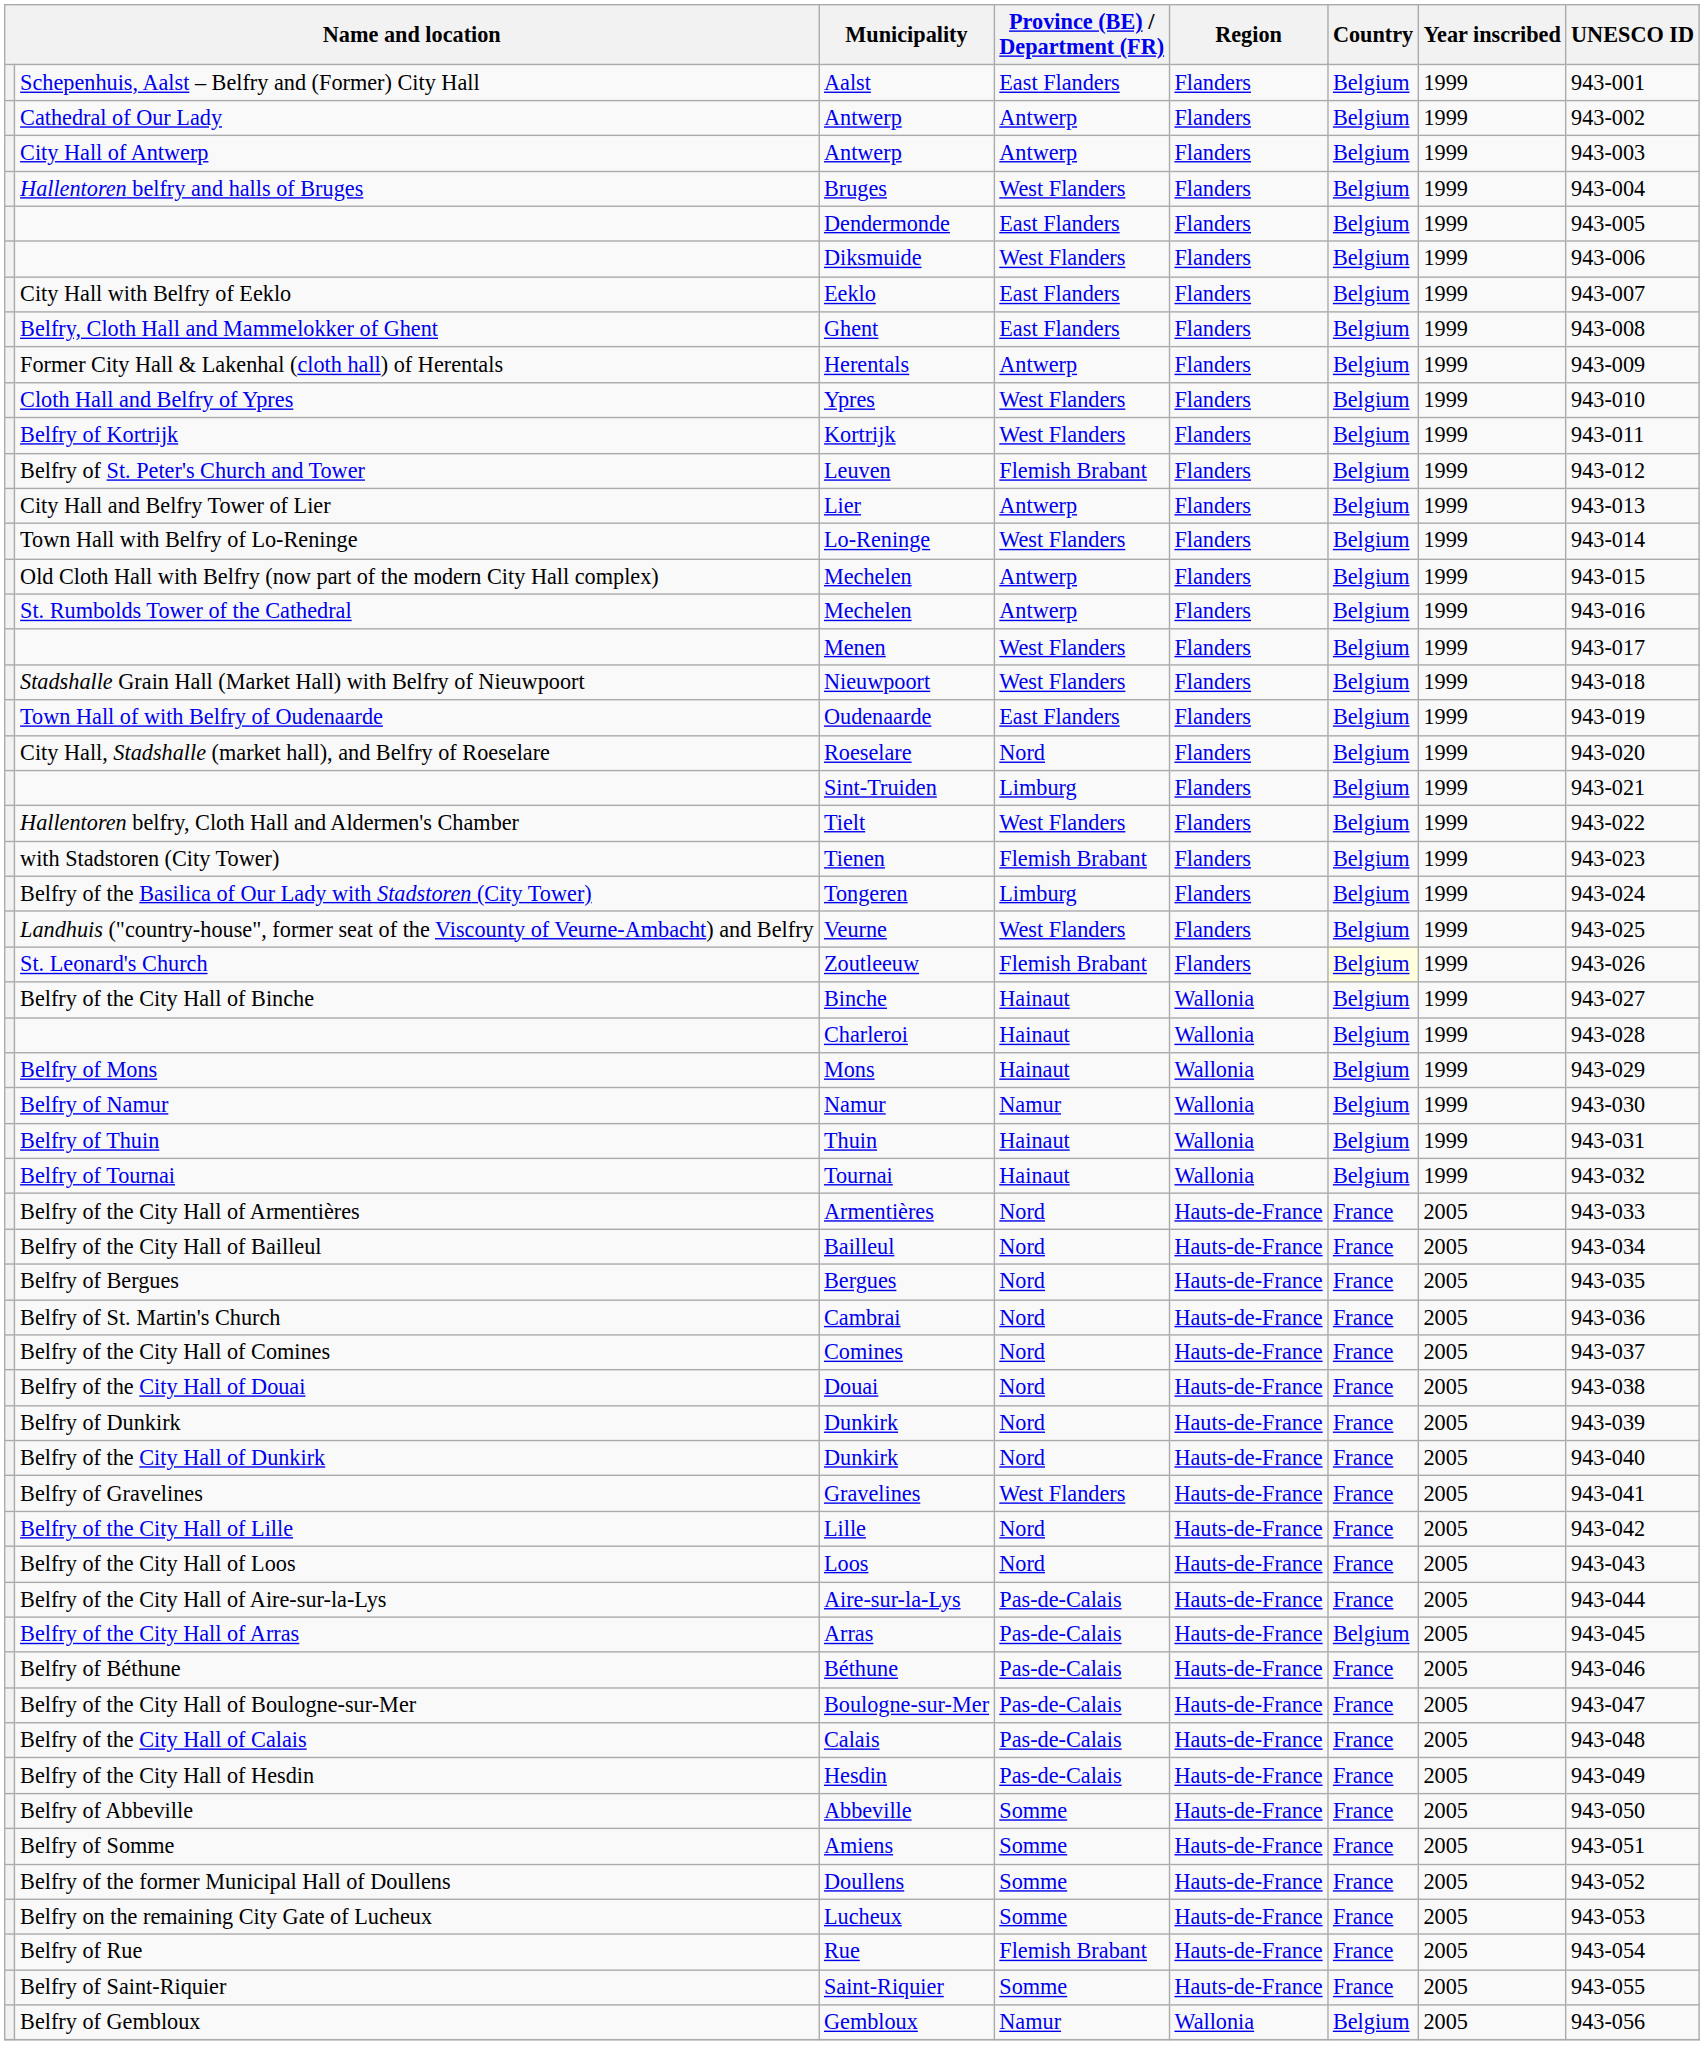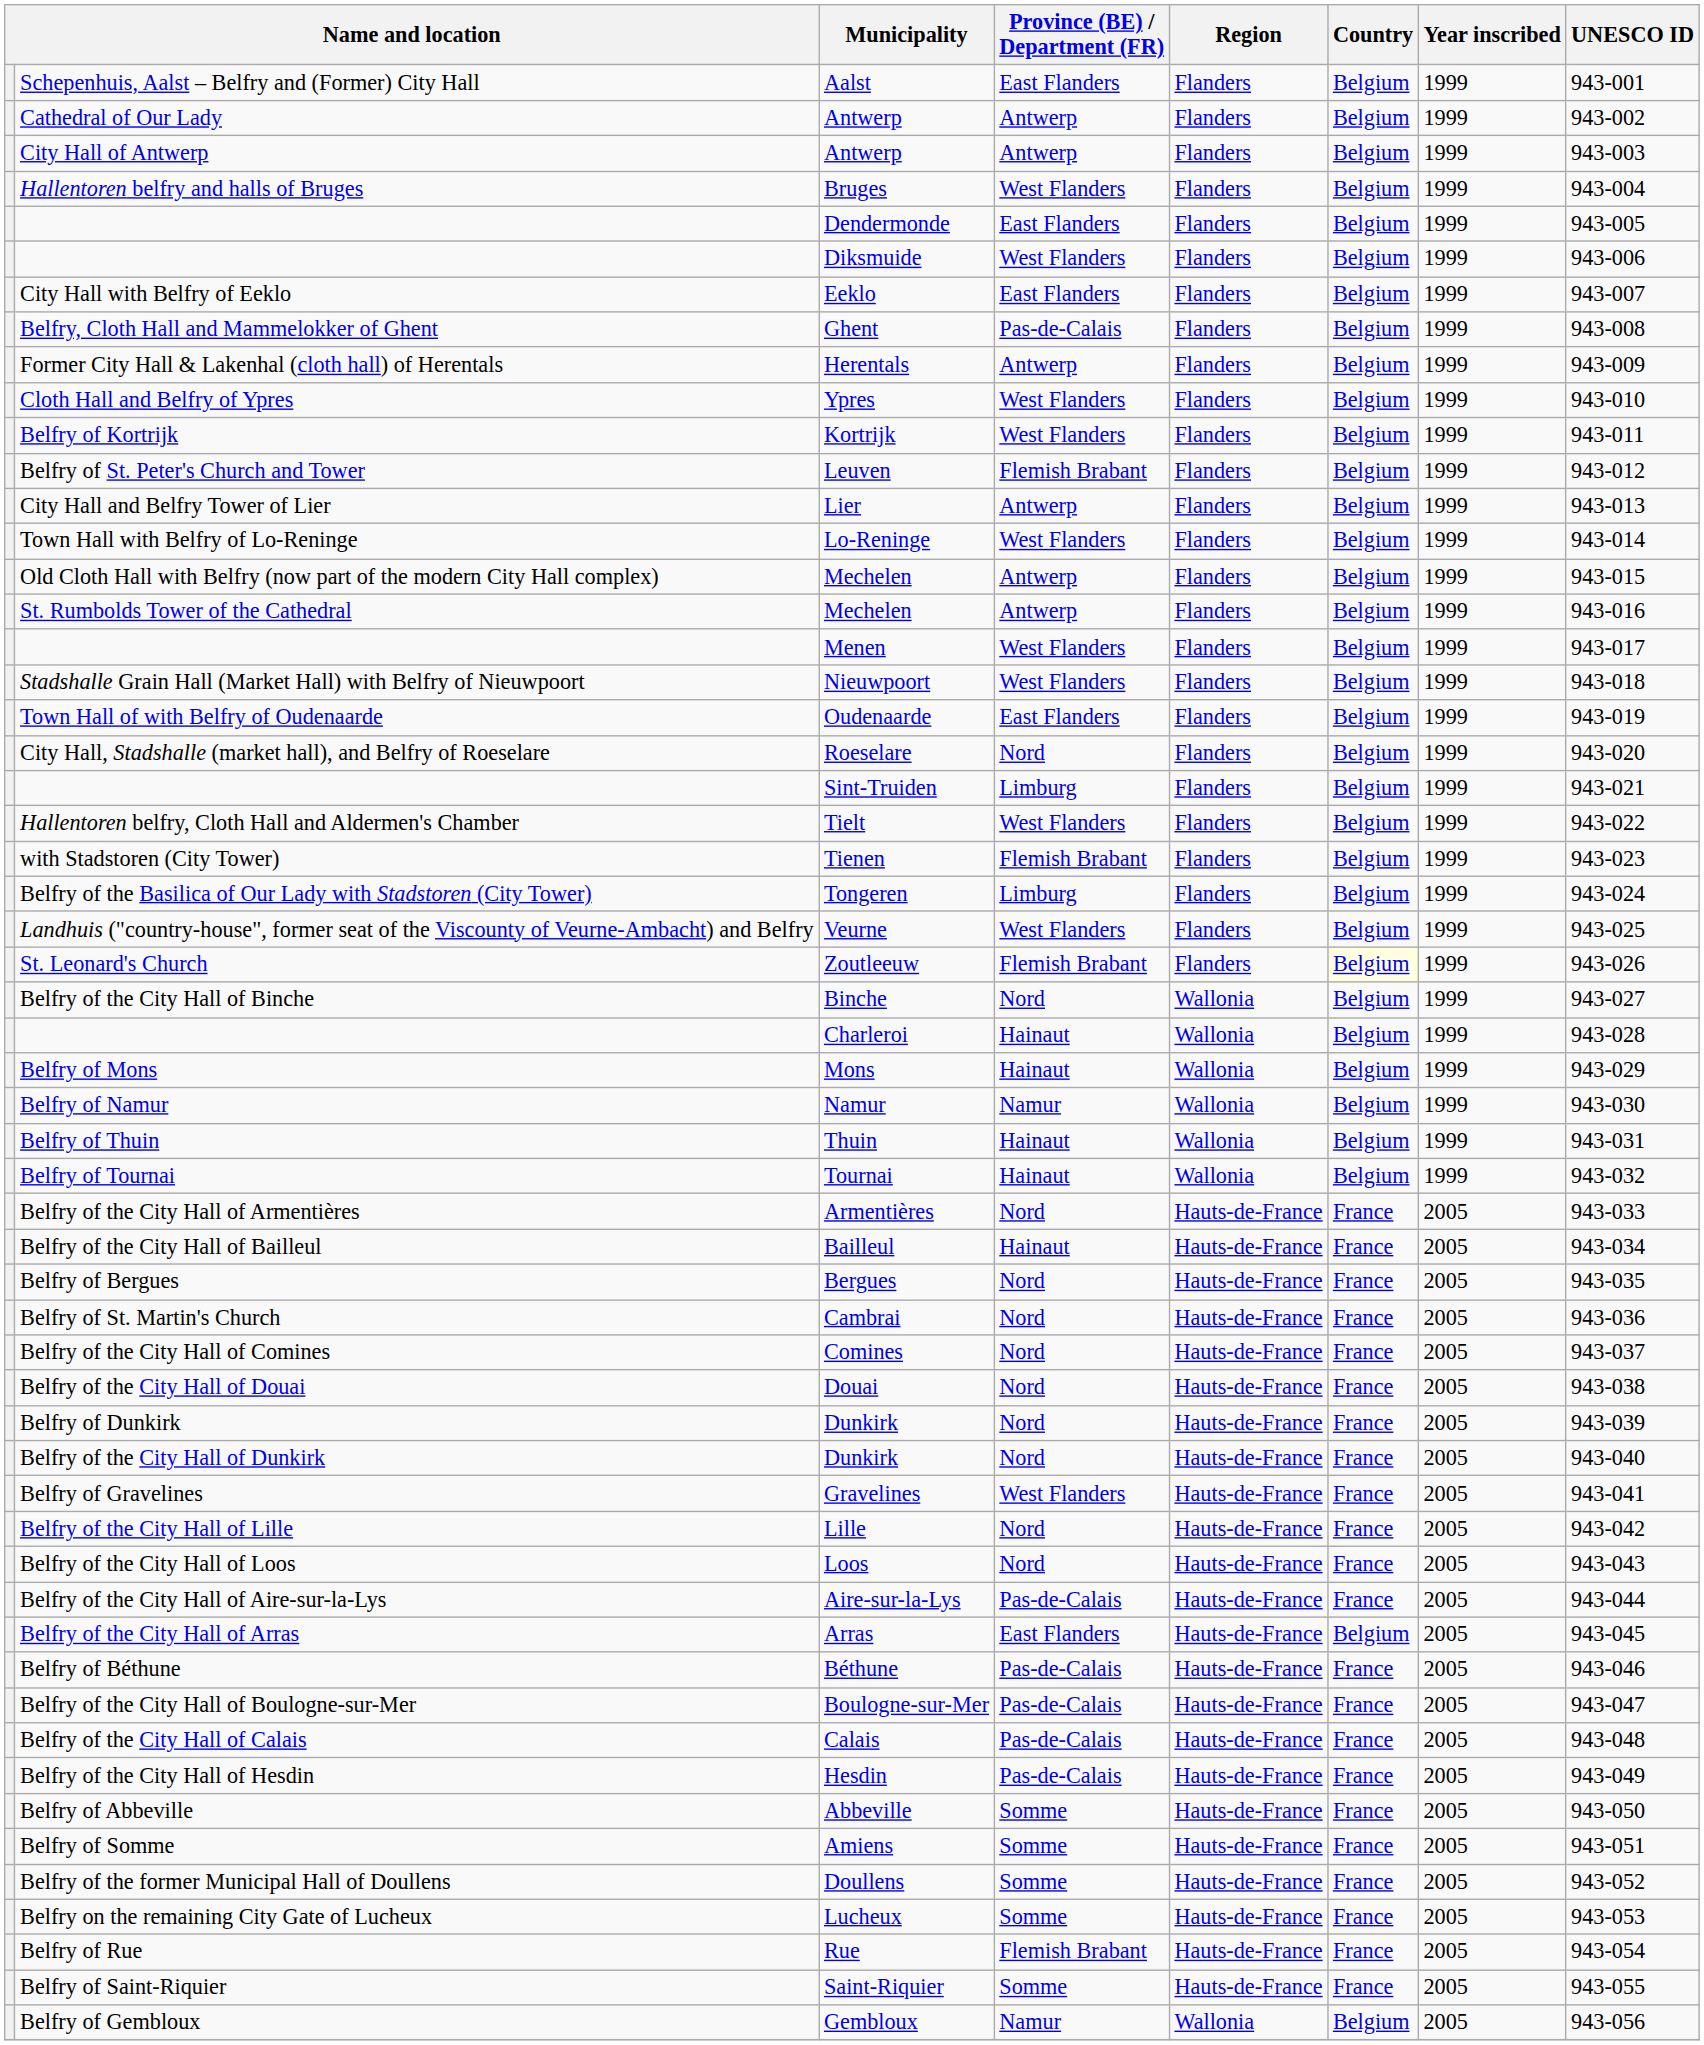(1060, 329) East Flanders -> (1060, 329) Pas-de-Calais
(1034, 999) Hainaut -> (1022, 999) Nord
(1022, 1246) Nord -> (1034, 1246) Hainaut
(1060, 1634) Pas-de-Calais -> (1060, 1634) East Flanders
